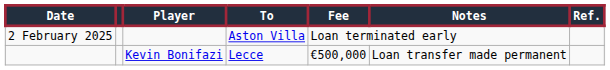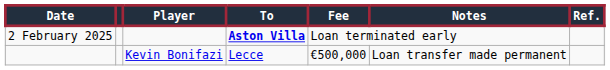(267, 36) normal -> (267, 36) bold
